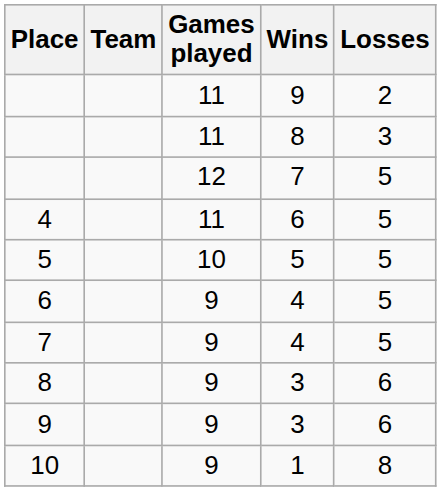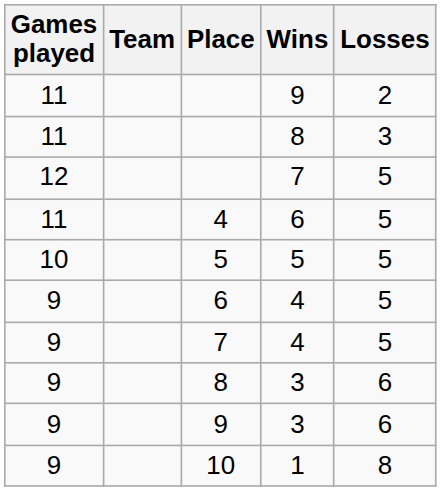columns swapped: (45, 39) <-> (211, 39)
